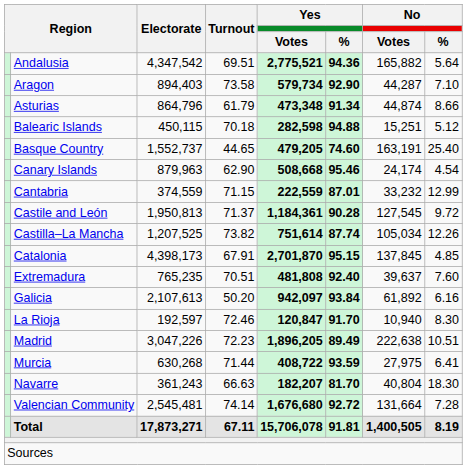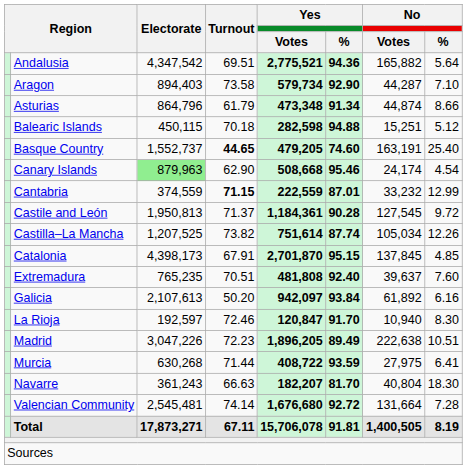(239, 149) normal -> (239, 149) bold
(180, 170) no background -> (180, 170) lightgreen background
(239, 191) normal -> (239, 191) bold
